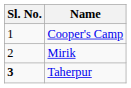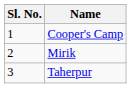(10, 72) bold -> (10, 72) normal
